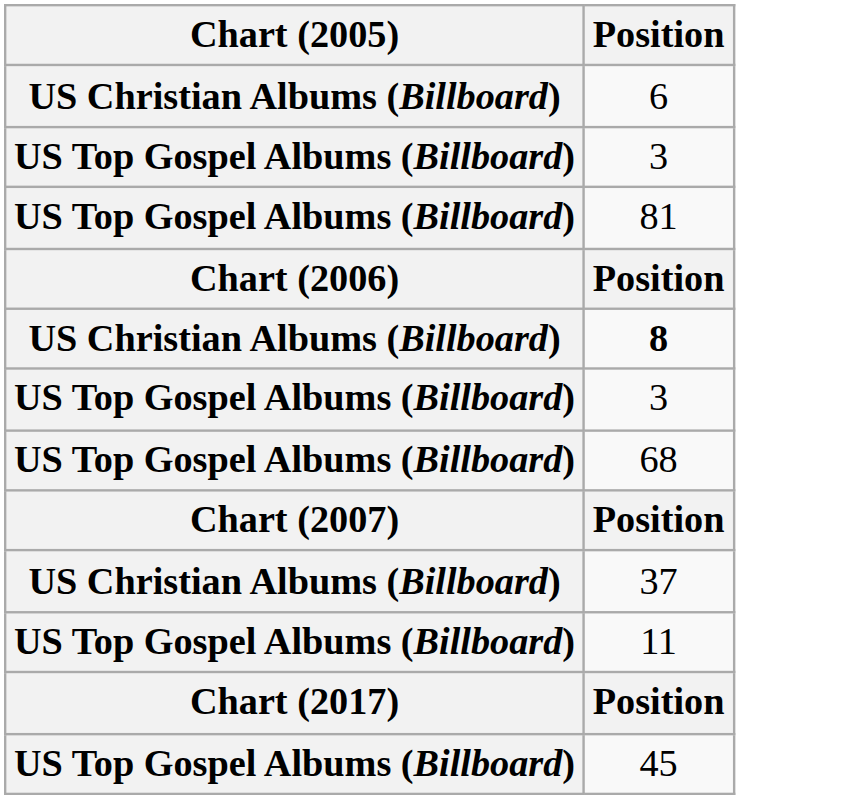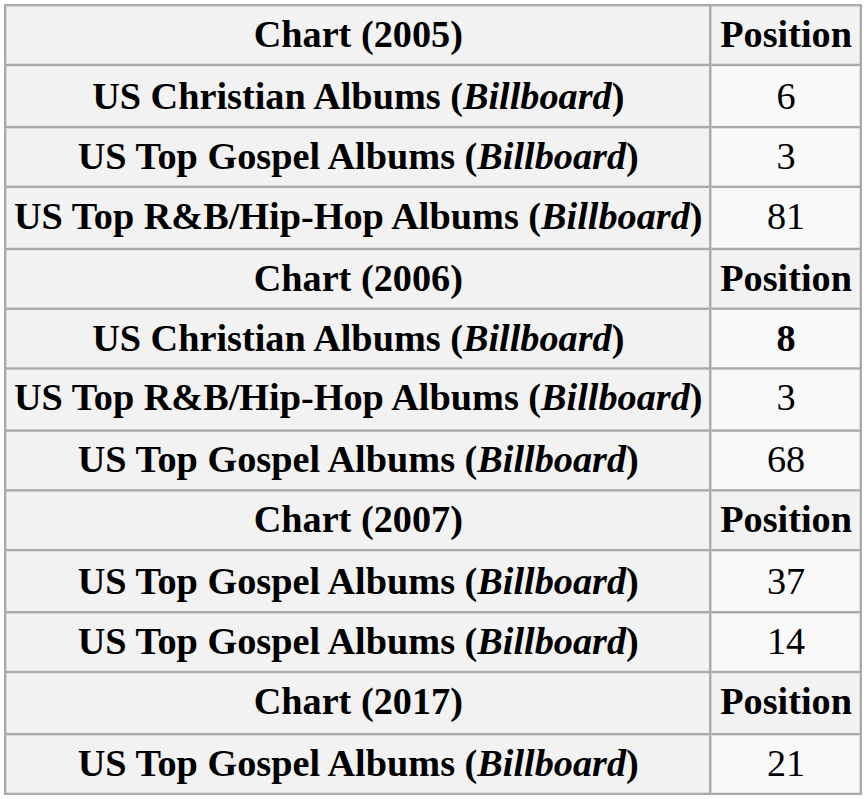(295, 216) US Top Gospel Albums (Billboard) -> (358, 216) US Top R&B/Hip-Hop Albums (Billboard)
(295, 398) US Top Gospel Albums (Billboard) -> (358, 398) US Top R&B/Hip-Hop Albums (Billboard)
(295, 580) US Christian Albums (Billboard) -> (358, 580) US Top Gospel Albums (Billboard)
(659, 641) 11 -> (786, 641) 14
(659, 762) 45 -> (786, 762) 21
